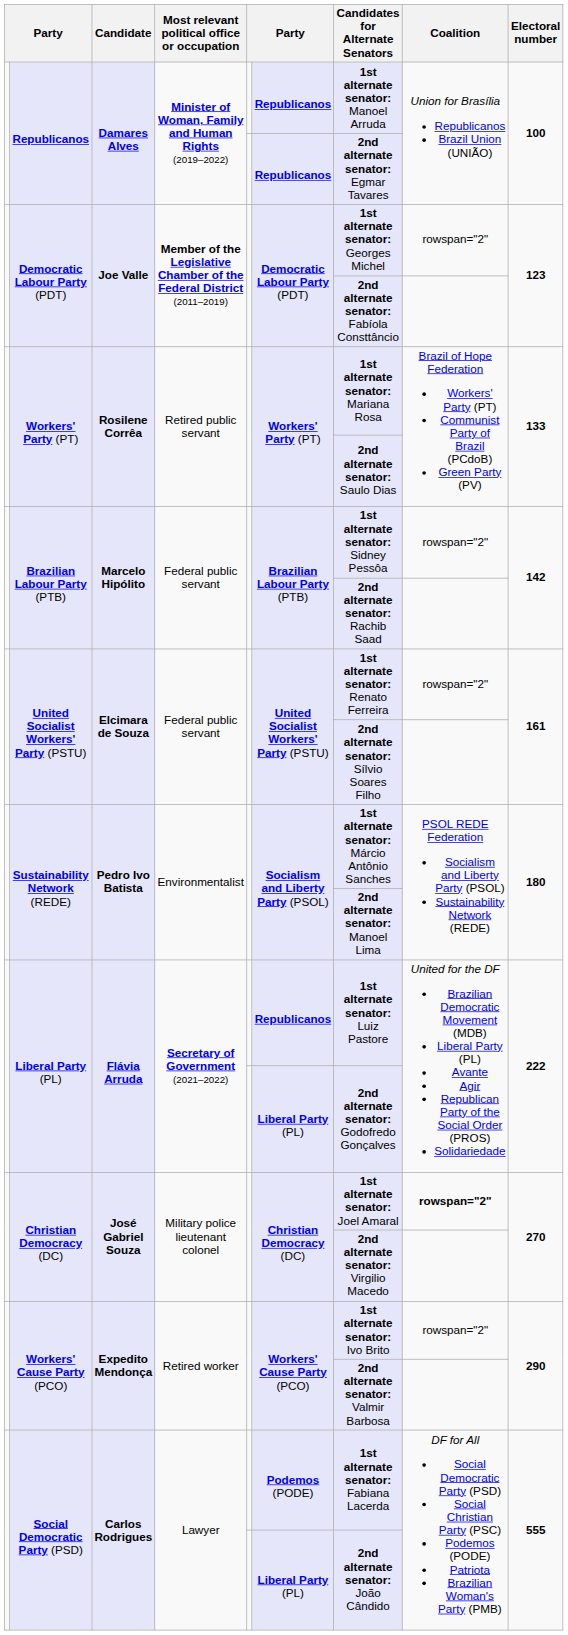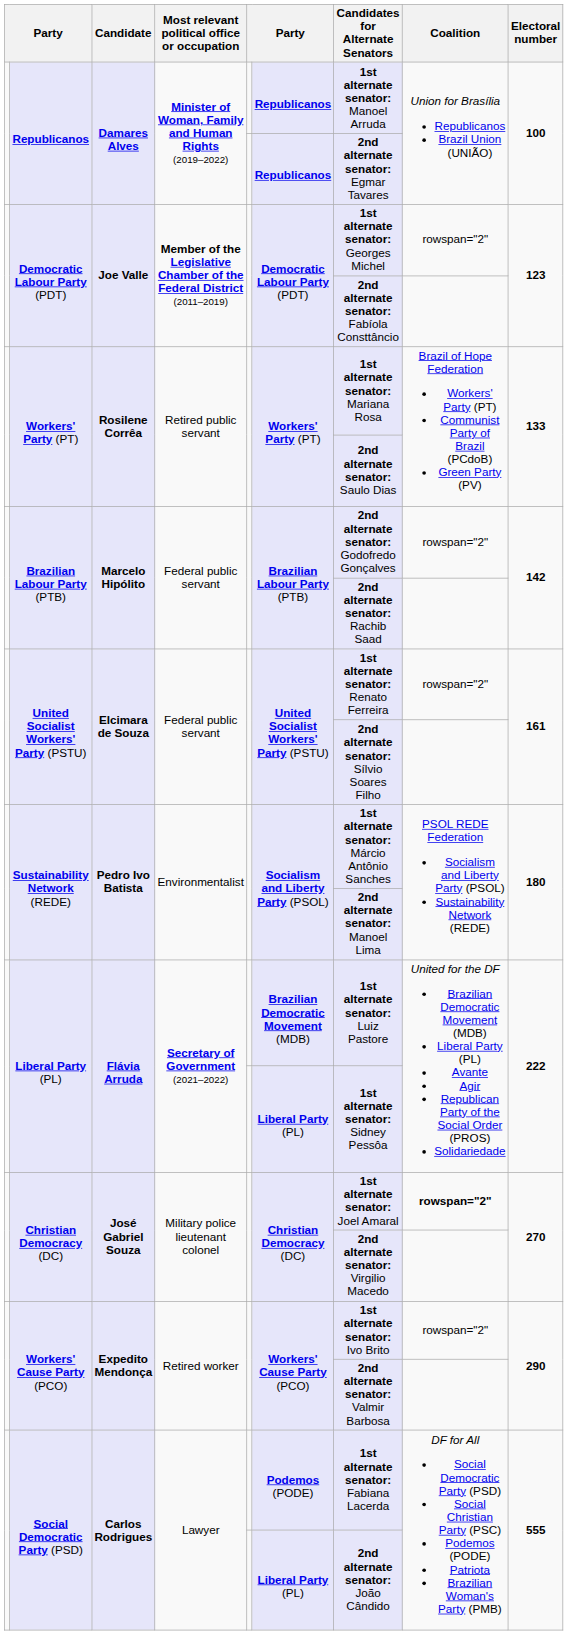(368, 542) 1st alternate senator: Sidney Pessôa -> (368, 542) 2nd alternate senator: Godofredo Gonçalves
(293, 1019) Republicanos -> (293, 1019) Brazilian Democratic Movement (MDB)
(368, 1119) 2nd alternate senator: Godofredo Gonçalves -> (368, 1119) 1st alternate senator: Sidney Pessôa
